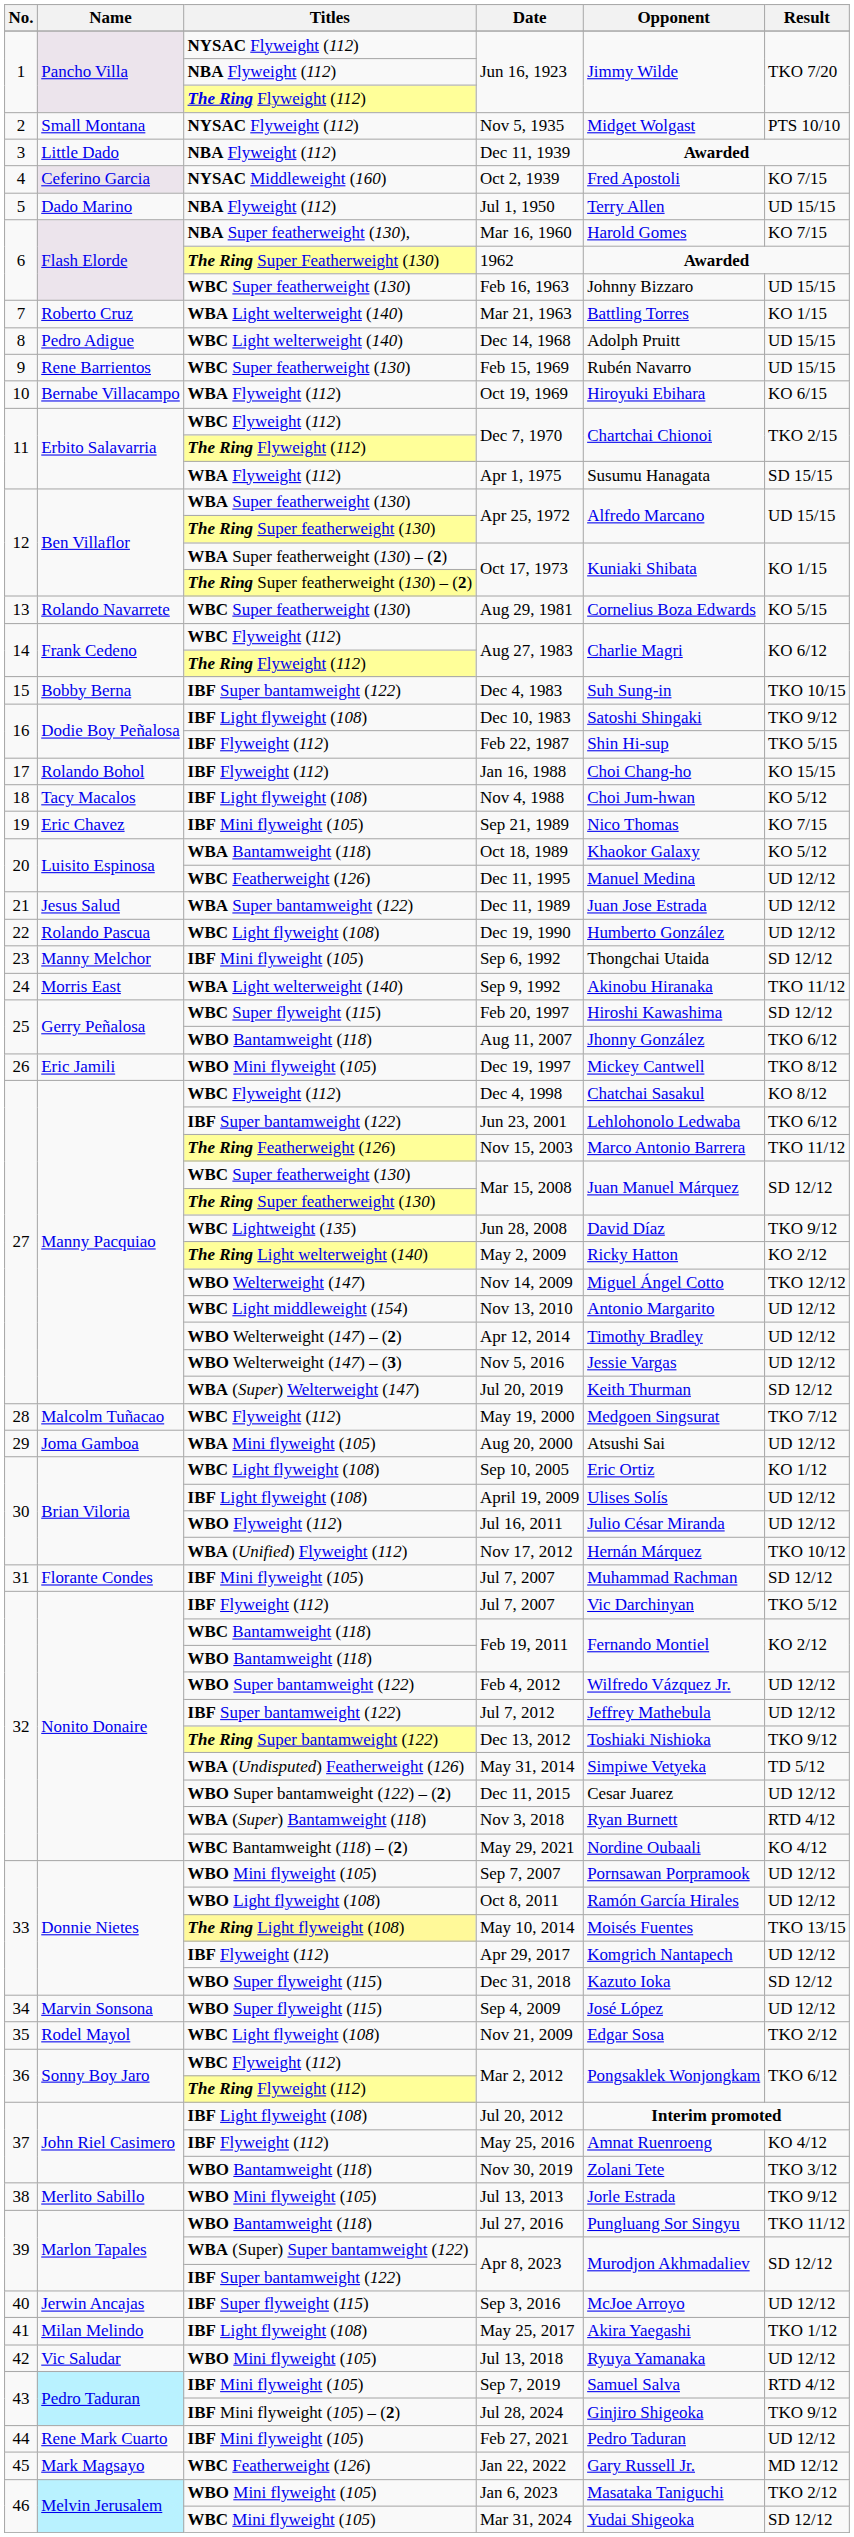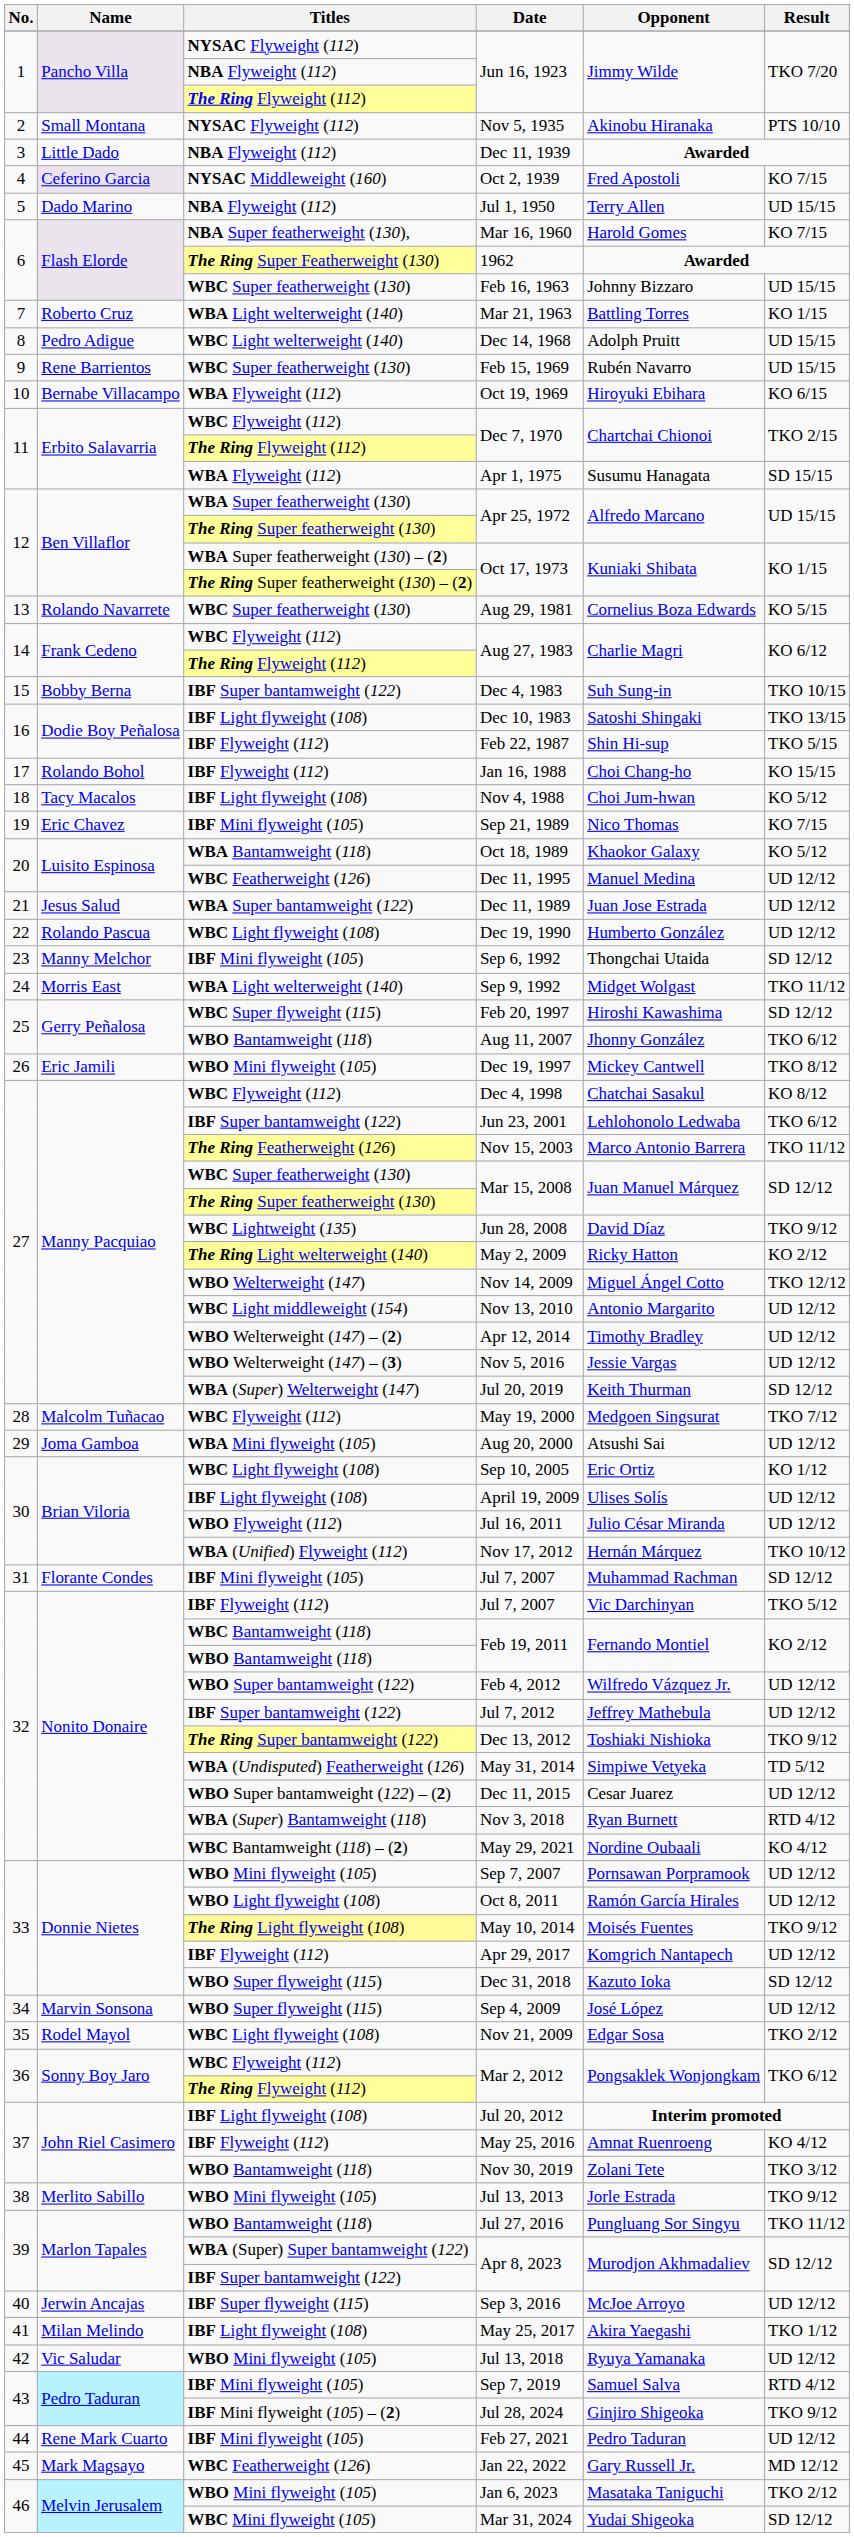(641, 125) Midget Wolgast -> (650, 125) Akinobu Hiranaka
(803, 717) TKO 9/12 -> (807, 717) TKO 13/15
(650, 986) Akinobu Hiranaka -> (641, 986) Midget Wolgast
(807, 1927) TKO 13/15 -> (803, 1927) TKO 9/12
